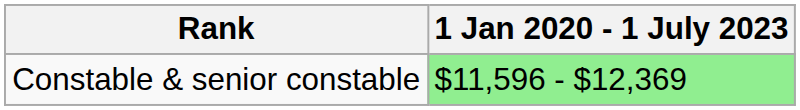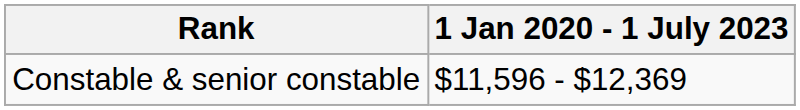(561, 79) lightgreen background -> (561, 79) no background
